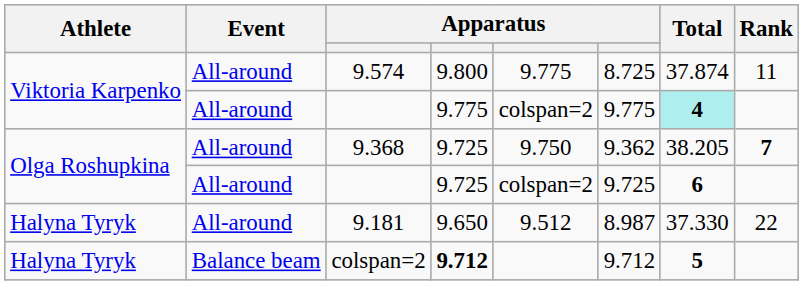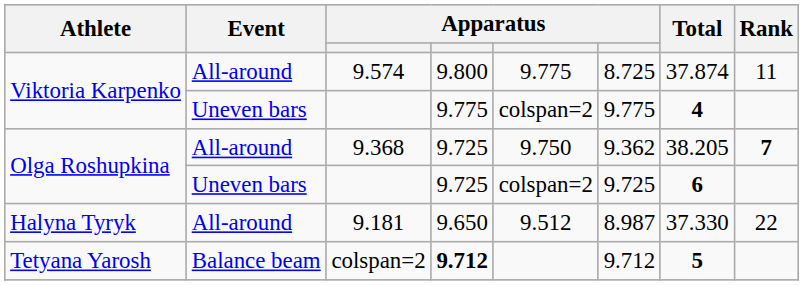(242, 109) All-around -> (249, 109) Uneven bars
(697, 109) paleturquoise background -> (697, 109) no background
(242, 185) All-around -> (249, 185) Uneven bars
(73, 260) Halyna Tyryk -> (81, 260) Tetyana Yarosh
